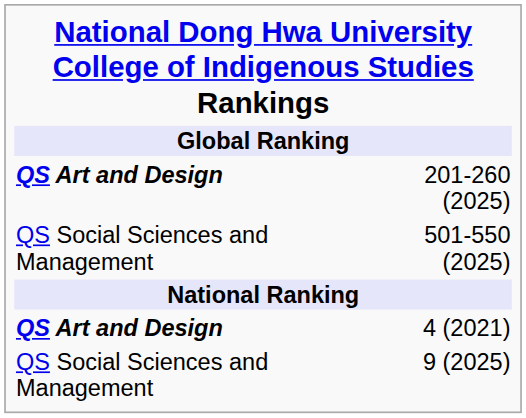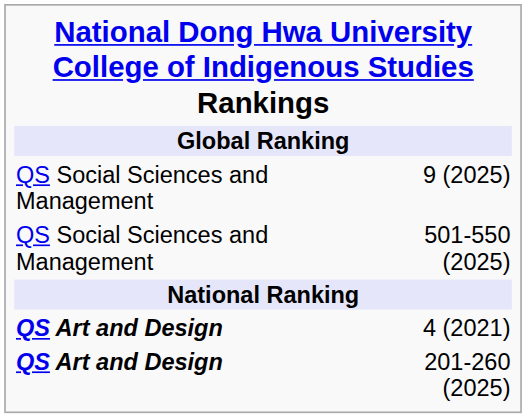rows swapped: (467, 187) <-> (467, 361)
